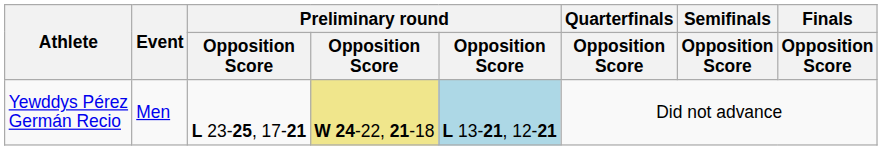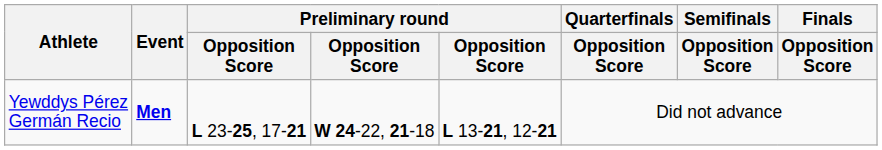(153, 113) normal -> (154, 113) bold
(374, 132) khaki background -> (374, 132) no background
(500, 132) lightblue background -> (500, 132) no background
